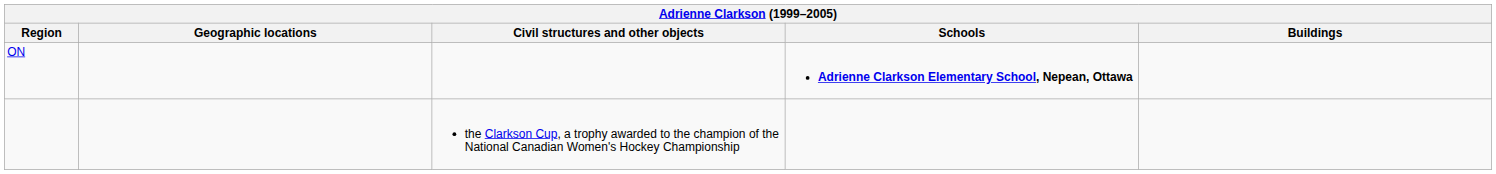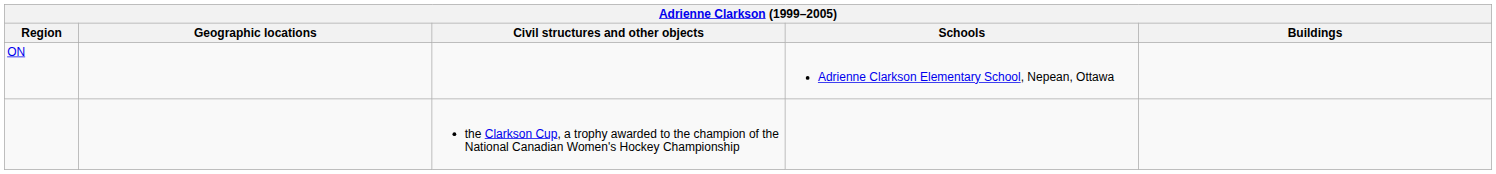(962, 77) bold -> (962, 77) normal
